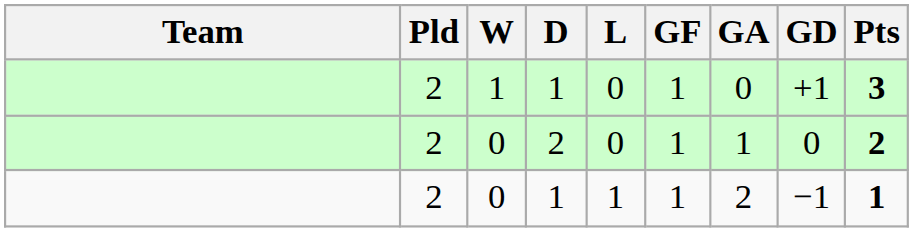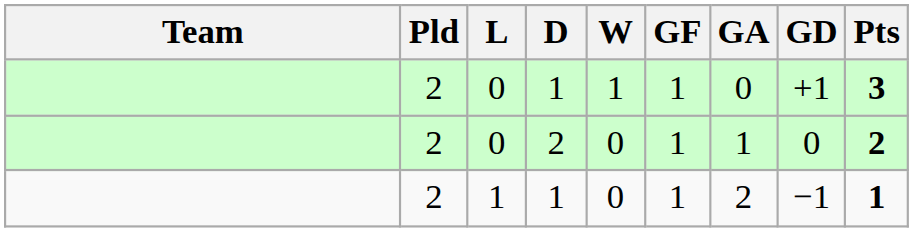columns swapped: (497, 32) <-> (616, 32)
